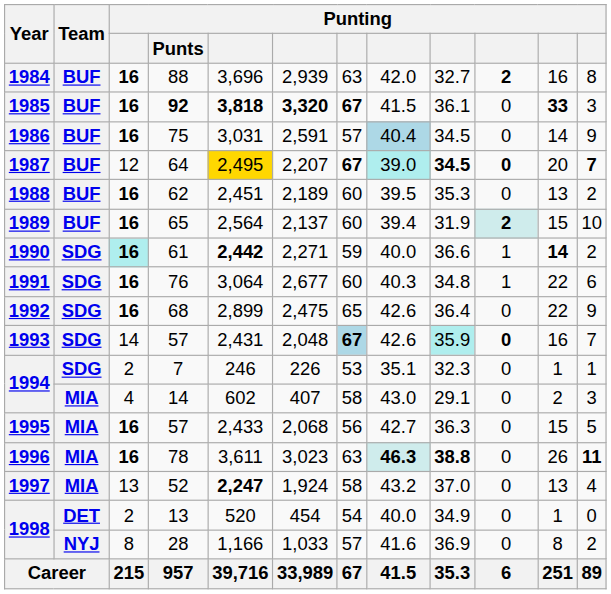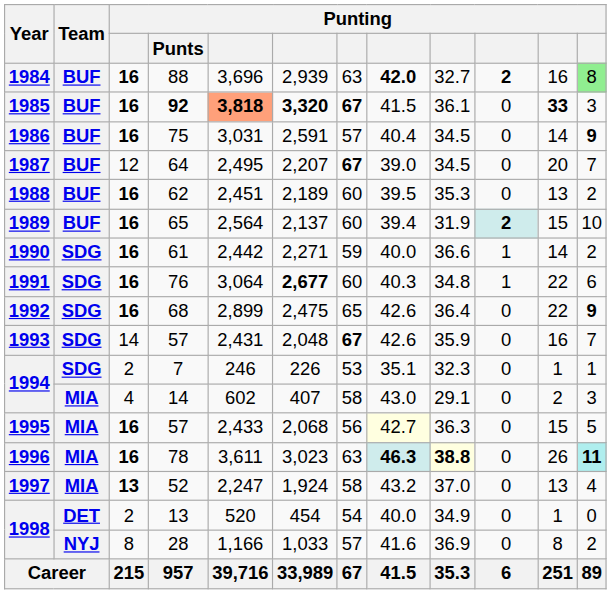(398, 77) normal -> (398, 77) bold
(592, 77) no background -> (592, 77) lightgreen background
(240, 106) no background -> (240, 106) lightsalmon background
(398, 135) lightblue background -> (398, 135) no background
(592, 135) normal -> (592, 135) bold
(240, 164) gold background -> (240, 164) no background
(398, 164) paleturquoise background -> (398, 164) no background
(452, 164) bold -> (452, 164) normal
(506, 164) bold -> (506, 164) normal
(592, 164) bold -> (592, 164) normal
(129, 252) paleturquoise background -> (129, 252) no background
(240, 252) bold -> (240, 252) normal
(558, 252) bold -> (558, 252) normal
(305, 281) normal -> (305, 281) bold
(592, 310) normal -> (592, 310) bold
(352, 340) lightblue background -> (352, 340) no background
(452, 340) paleturquoise background -> (452, 340) no background
(506, 340) bold -> (506, 340) normal
(398, 427) no background -> (398, 427) lightyellow background
(452, 456) no background -> (452, 456) lightyellow background
(592, 456) no background -> (592, 456) paleturquoise background
(129, 485) normal -> (129, 485) bold
(240, 485) bold -> (240, 485) normal
